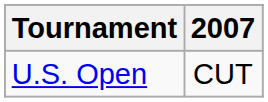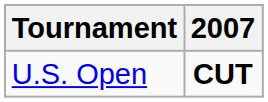(223, 74) normal -> (223, 74) bold
